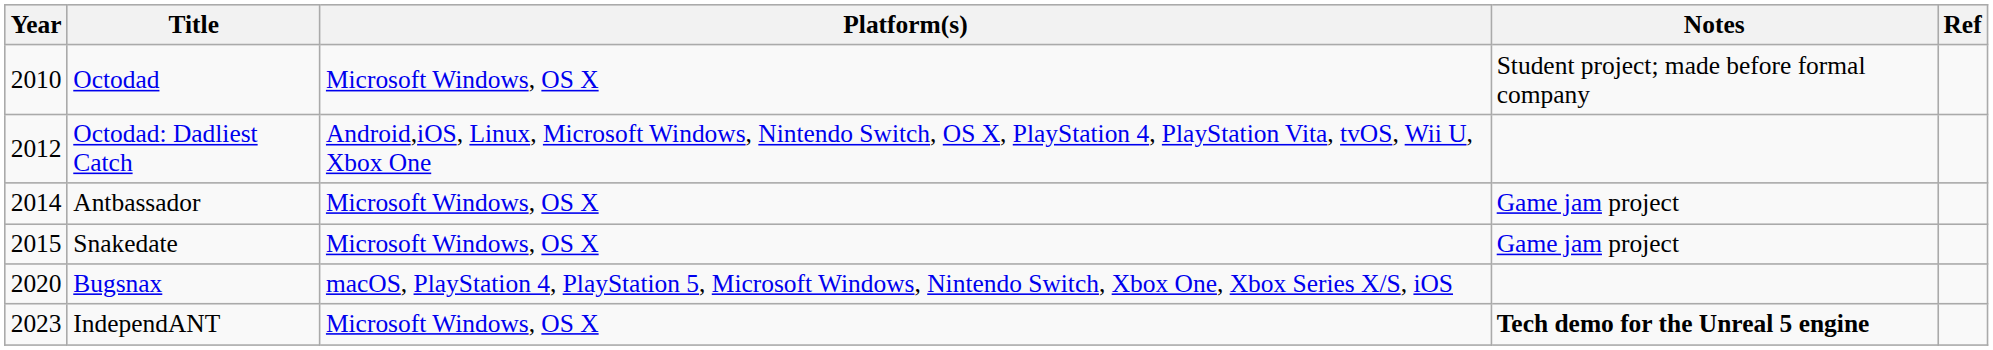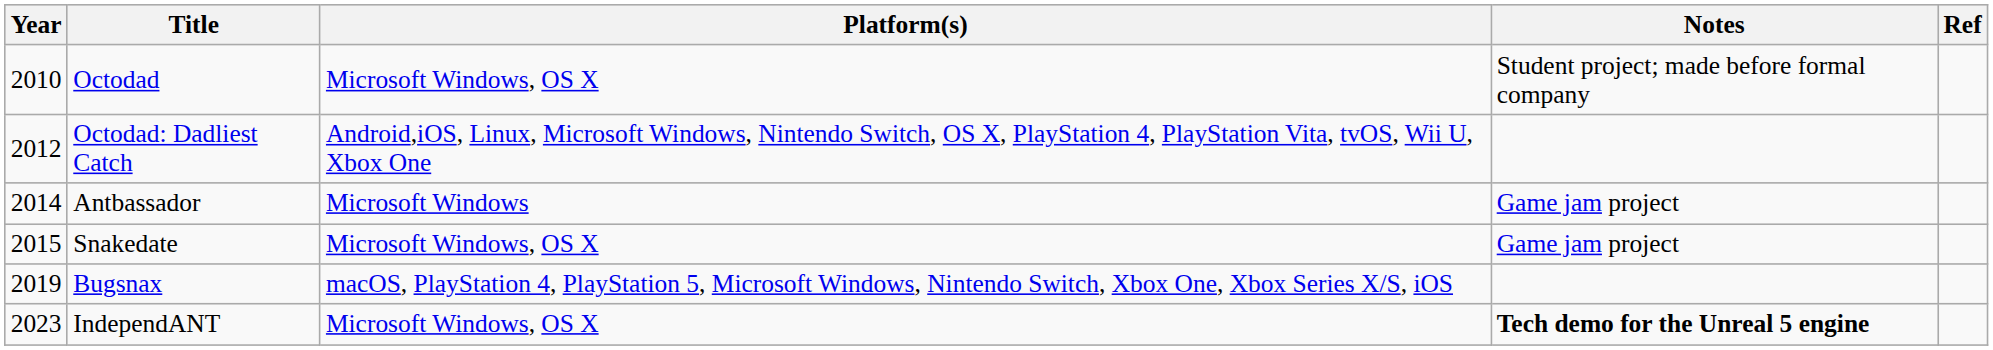(462, 202) Microsoft Windows, OS X -> (427, 202) Microsoft Windows
(36, 283) 2020 -> (36, 283) 2019
